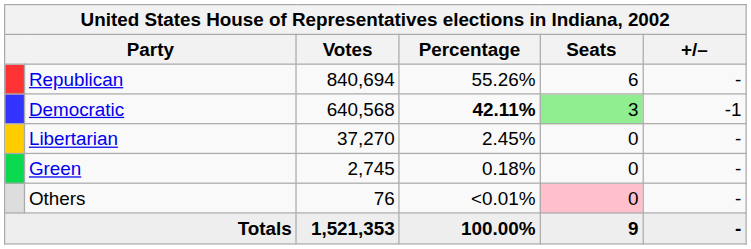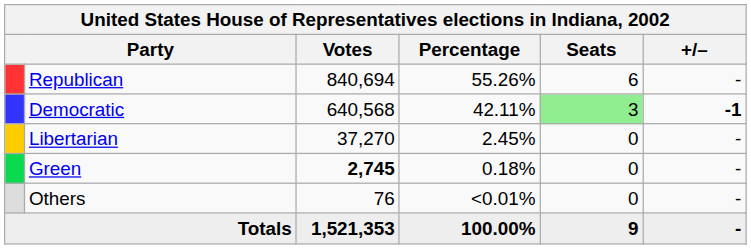(504, 109) bold -> (504, 109) normal
(733, 109) normal -> (733, 109) bold
(371, 169) normal -> (371, 169) bold
(633, 199) pink background -> (633, 199) no background
